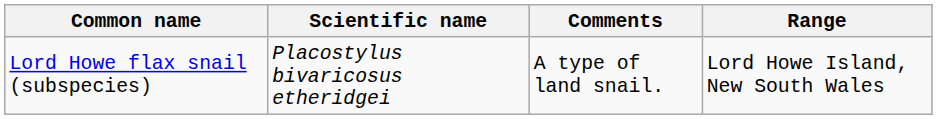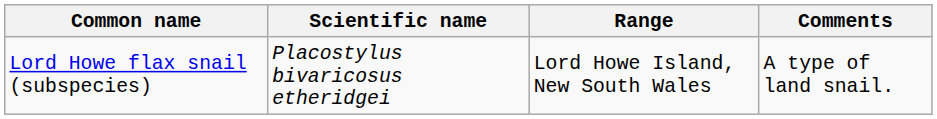columns swapped: (817, 21) <-> (616, 21)
